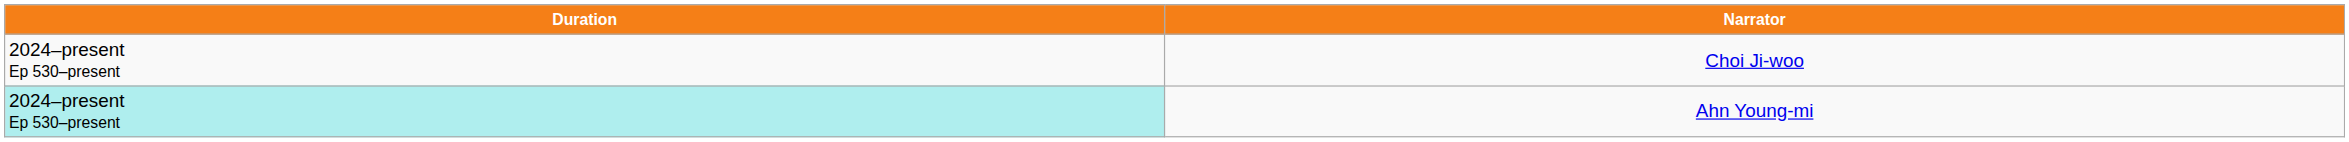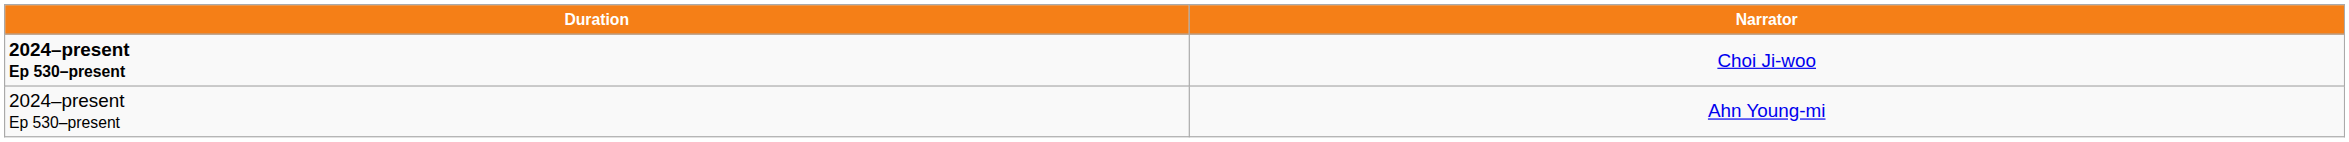(67, 60) normal -> (69, 60) bold
(67, 111) paleturquoise background -> (67, 111) no background
